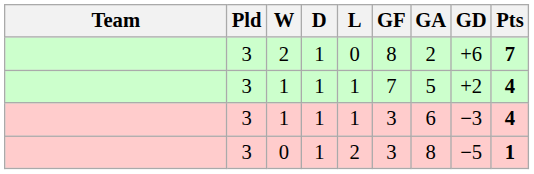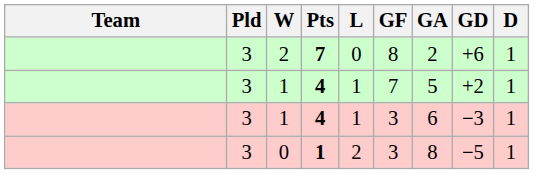columns swapped: (319, 20) <-> (510, 20)
